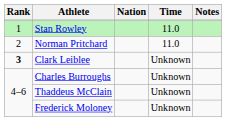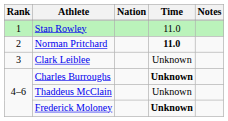(171, 44) normal -> (172, 44) bold
(18, 60) bold -> (18, 60) normal
(171, 76) normal -> (172, 76) bold
(171, 108) normal -> (172, 108) bold
